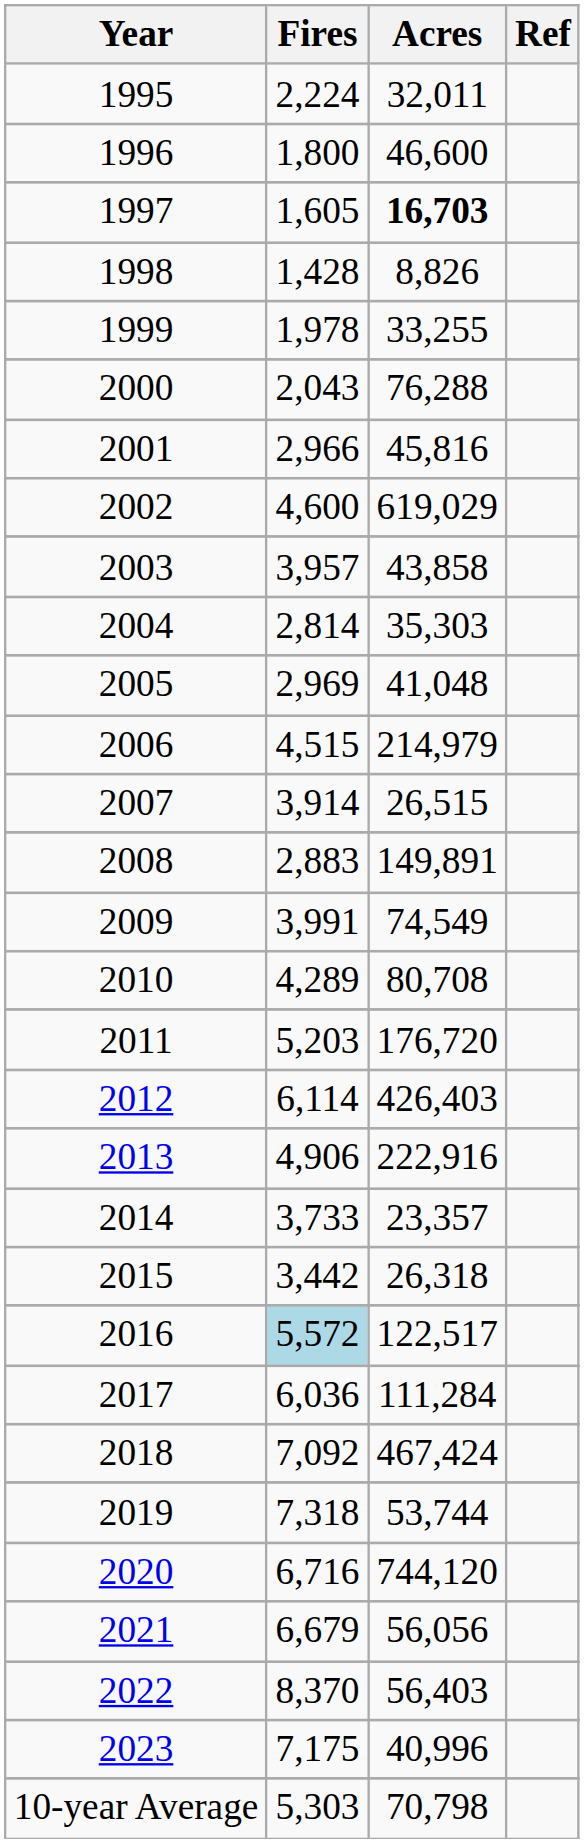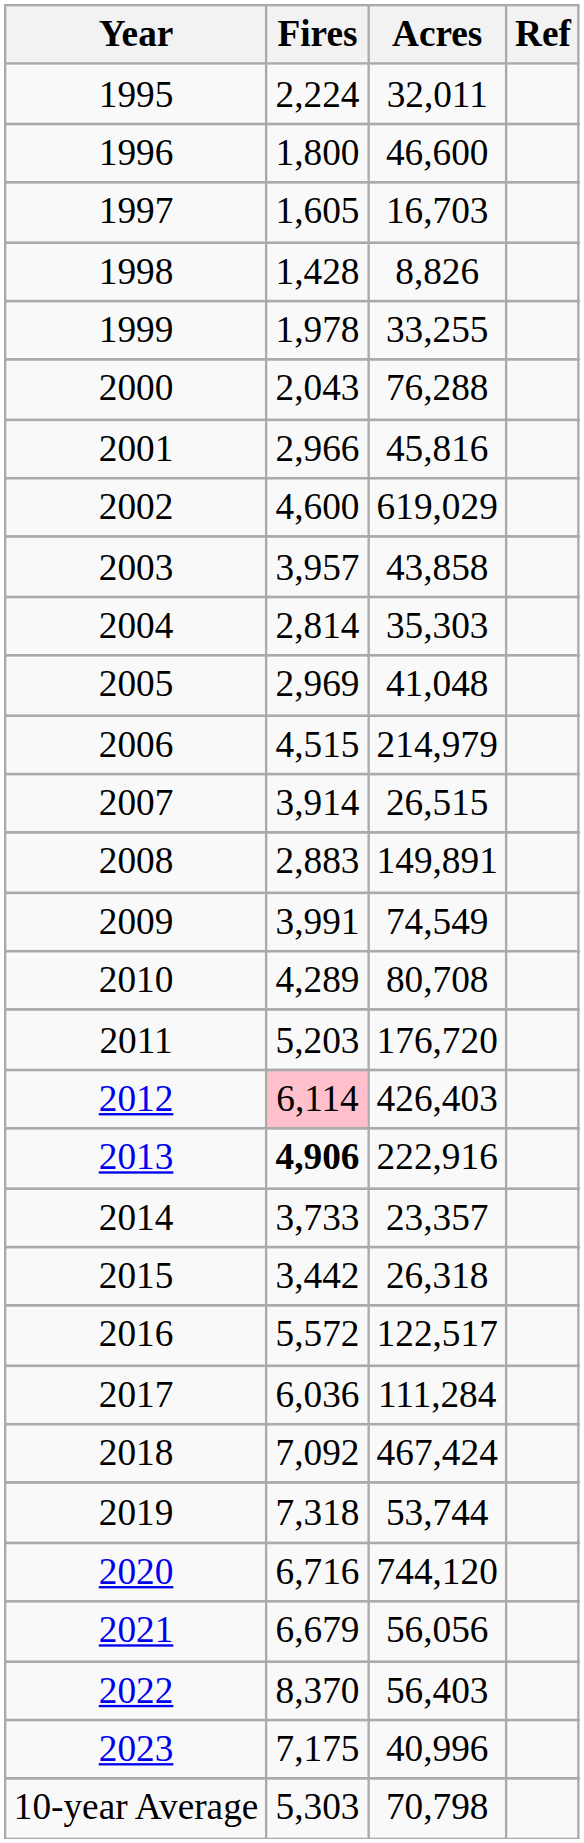(437, 211) bold -> (437, 211) normal
(317, 1098) no background -> (317, 1098) pink background
(317, 1157) normal -> (317, 1157) bold
(317, 1334) lightblue background -> (317, 1334) no background
